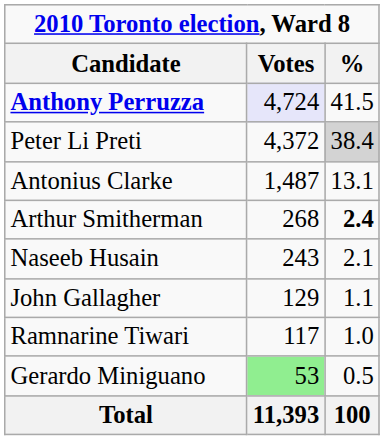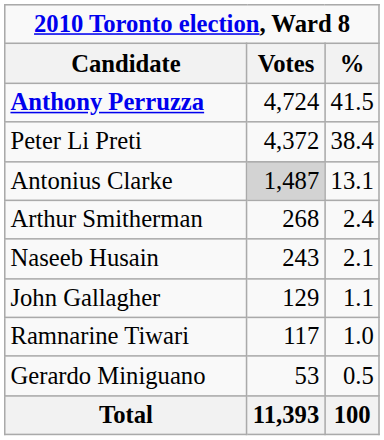(291, 102) lavender background -> (291, 102) no background
(352, 141) lightgrey background -> (352, 141) no background
(291, 180) no background -> (291, 180) lightgrey background
(358, 219) bold -> (358, 219) normal
(307, 375) lightgreen background -> (307, 375) no background
